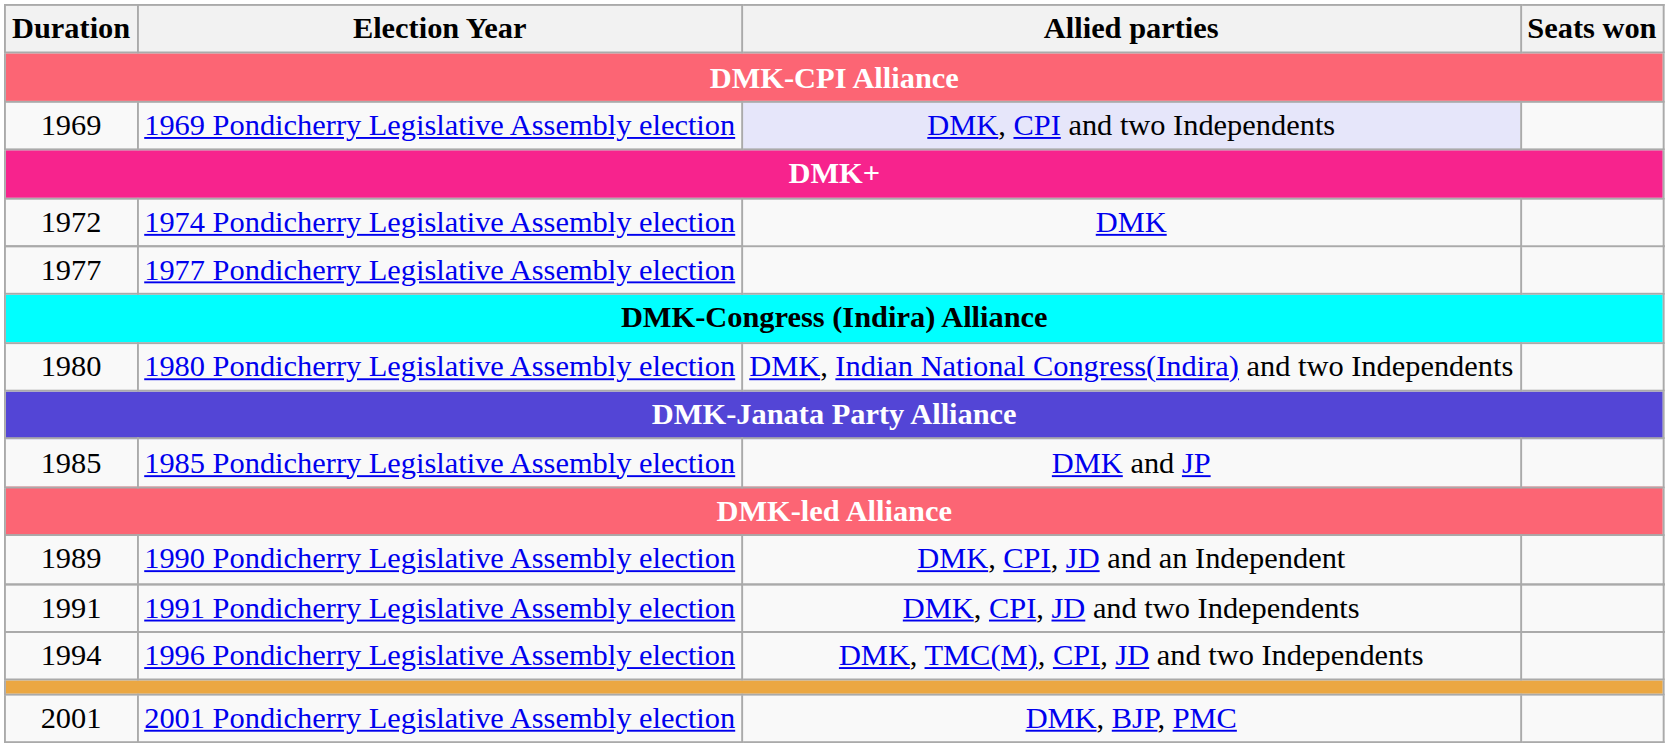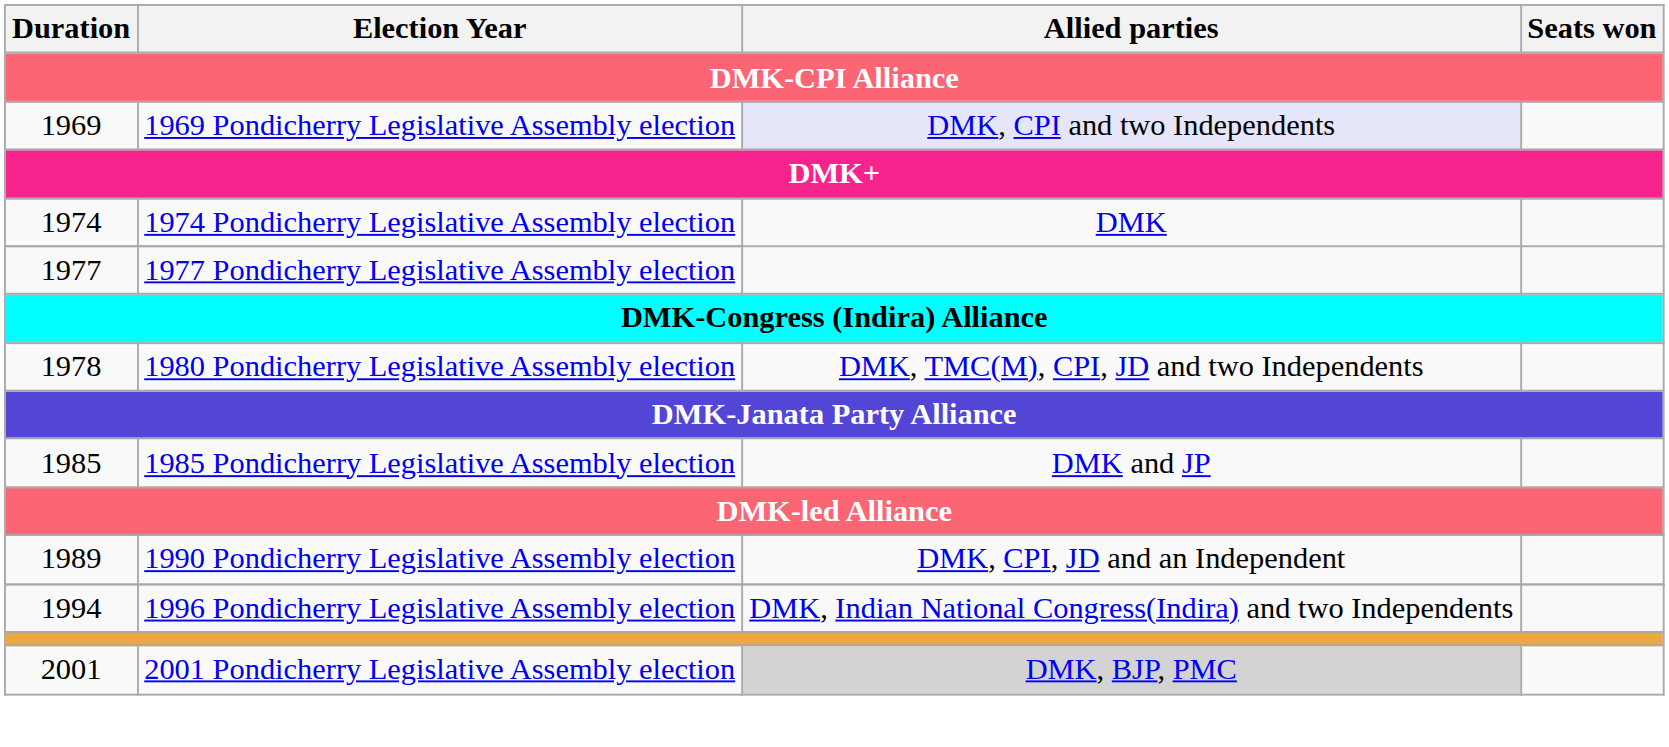(71, 221) 1972 -> (71, 221) 1974
(71, 366) 1980 -> (71, 366) 1978
(1131, 366) DMK, Indian National Congress(Indira) and two Independents -> (1131, 366) DMK, TMC(M), CPI, JD and two Independents
- row: (440, 607)
(1131, 655) DMK, TMC(M), CPI, JD and two Independents -> (1131, 607) DMK, Indian National Congress(Indira) and two Independents
(1131, 717) no background -> (1131, 669) lightgrey background
